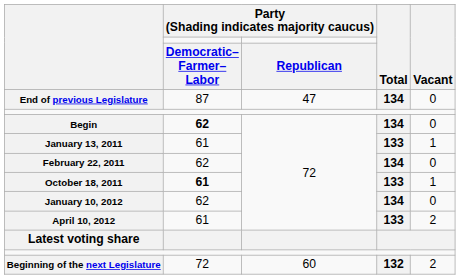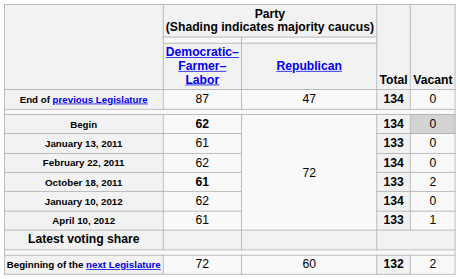(433, 124) no background -> (433, 124) lightgrey background
(433, 143) 1 -> (433, 143) 0
(433, 182) 1 -> (433, 182) 2
(433, 220) 2 -> (433, 220) 1
